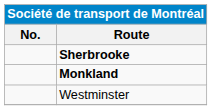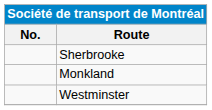(94, 54) bold -> (92, 54) normal
(89, 74) bold -> (87, 74) normal
